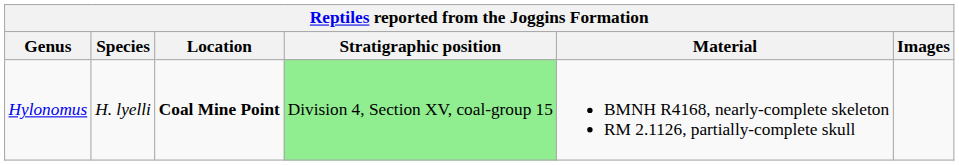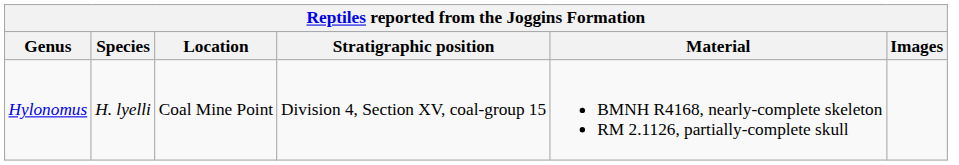(219, 109) bold -> (216, 109) normal
(420, 109) lightgreen background -> (414, 109) no background
